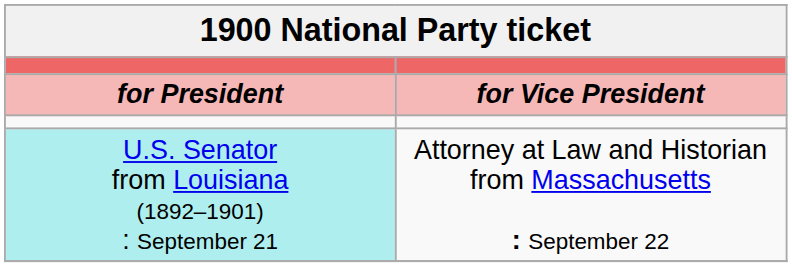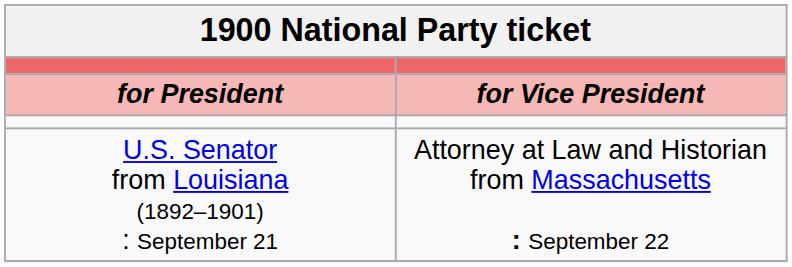(200, 195) paleturquoise background -> (200, 195) no background
